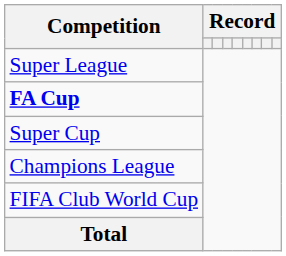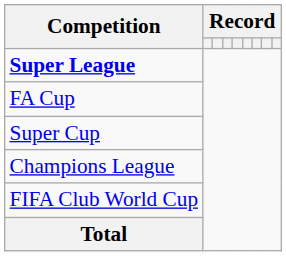(68, 64) normal -> (72, 64) bold
(45, 98) bold -> (42, 98) normal
